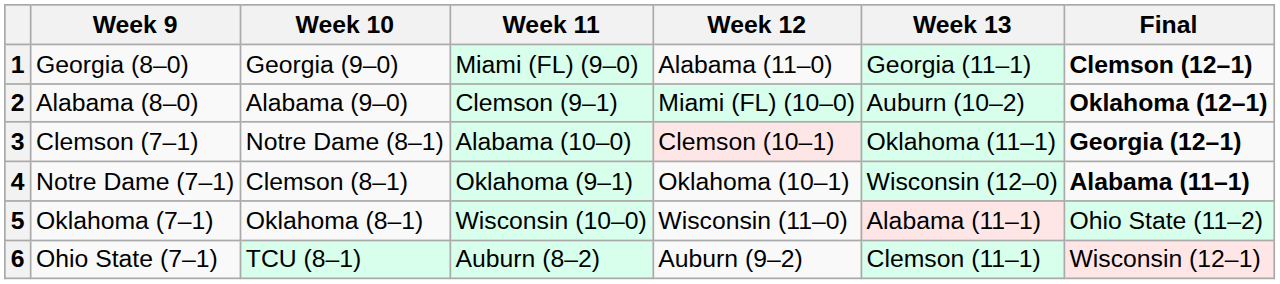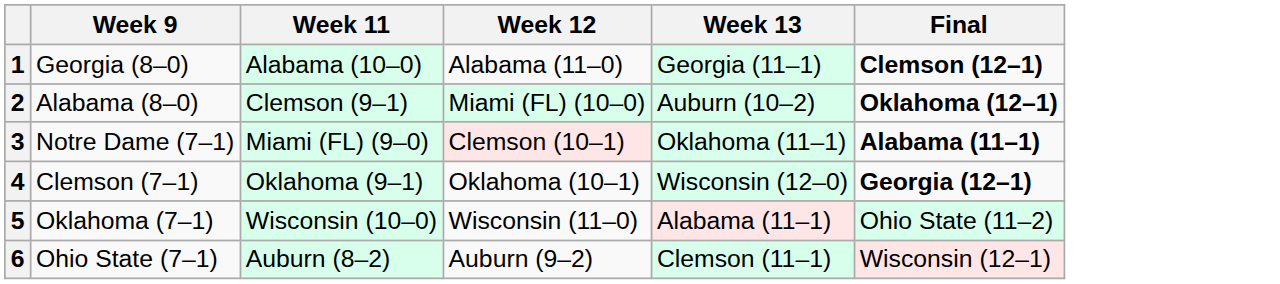- column: (345, 25)
(547, 64) Miami (FL) (9–0) -> (334, 64) Alabama (10–0)
(117, 142) Clemson (7–1) -> (135, 142) Notre Dame (7–1)
(544, 142) Alabama (10–0) -> (337, 142) Miami (FL) (9–0)
(1155, 142) Georgia (12–1) -> (950, 142) Alabama (11–1)
(135, 181) Notre Dame (7–1) -> (117, 181) Clemson (7–1)
(1160, 181) Alabama (11–1) -> (946, 181) Georgia (12–1)
